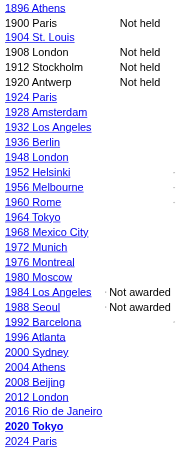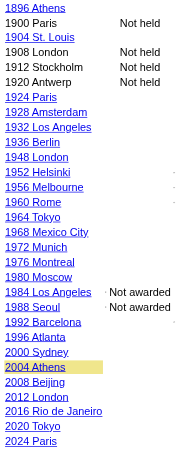(35, 367) no background -> (35, 367) khaki background
(34, 427) bold -> (33, 427) normal
